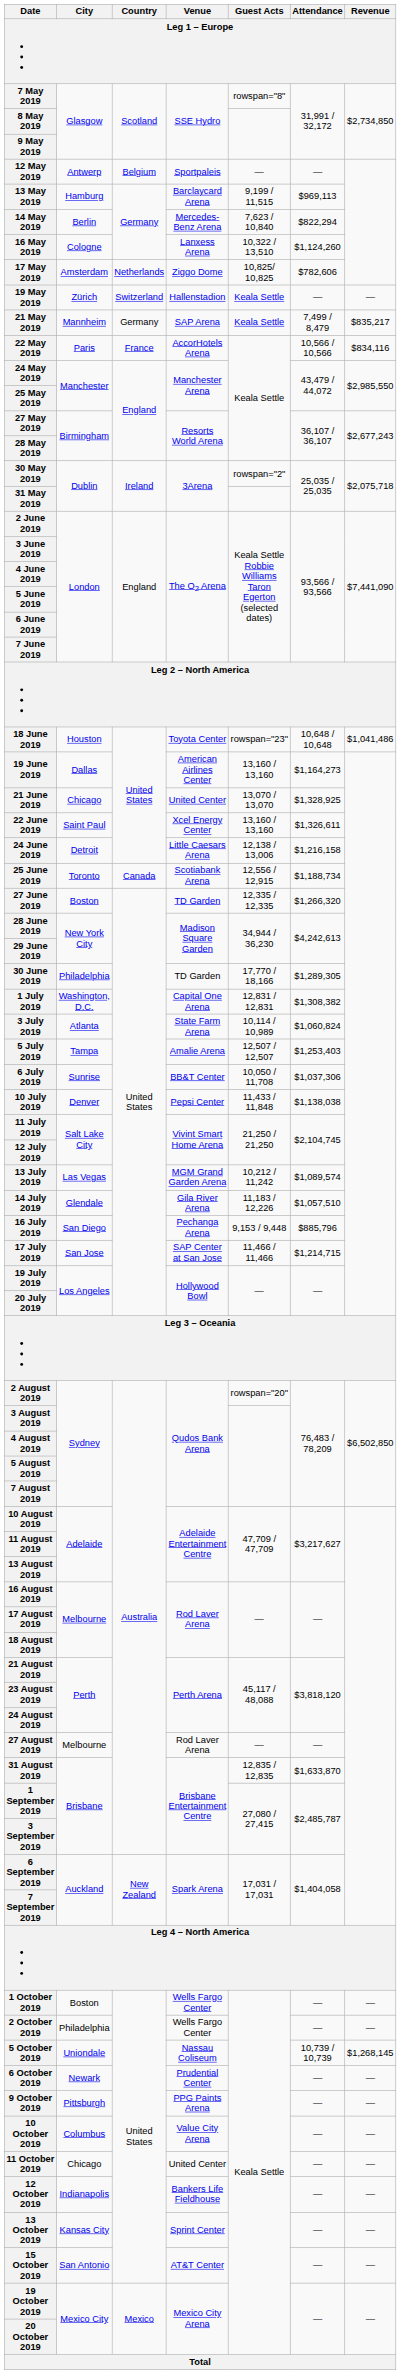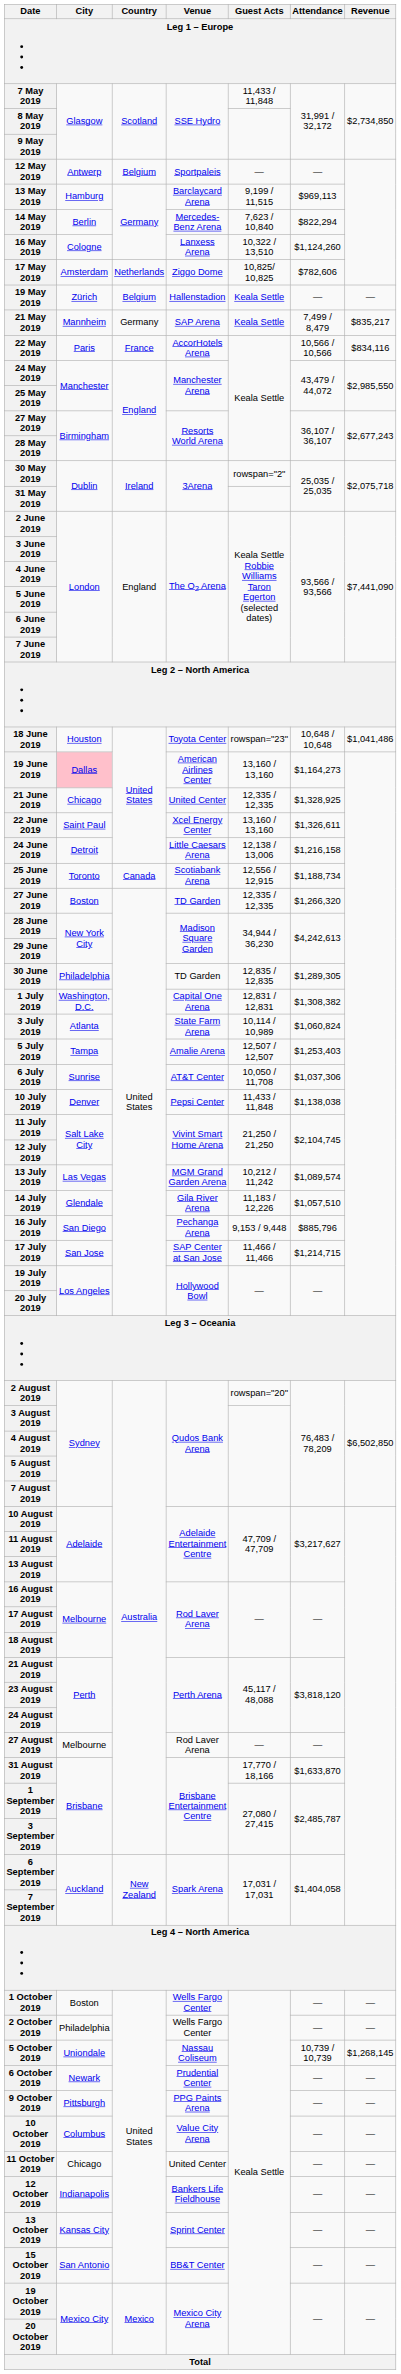(259, 96) rowspan="8" -> (259, 96) 11,433 / 11,848
(139, 297) Switzerland -> (139, 297) Belgium
(84, 769) no background -> (84, 769) pink background
(259, 800) 13,070 / 13,070 -> (259, 800) 12,335 / 12,335
(259, 976) 17,770 / 18,166 -> (259, 976) 12,835 / 12,835
(197, 1077) BB&T Center -> (197, 1077) AT&T Center
(259, 1770) 12,835 / 12,835 -> (259, 1770) 17,770 / 18,166
(197, 2265) AT&T Center -> (197, 2265) BB&T Center
